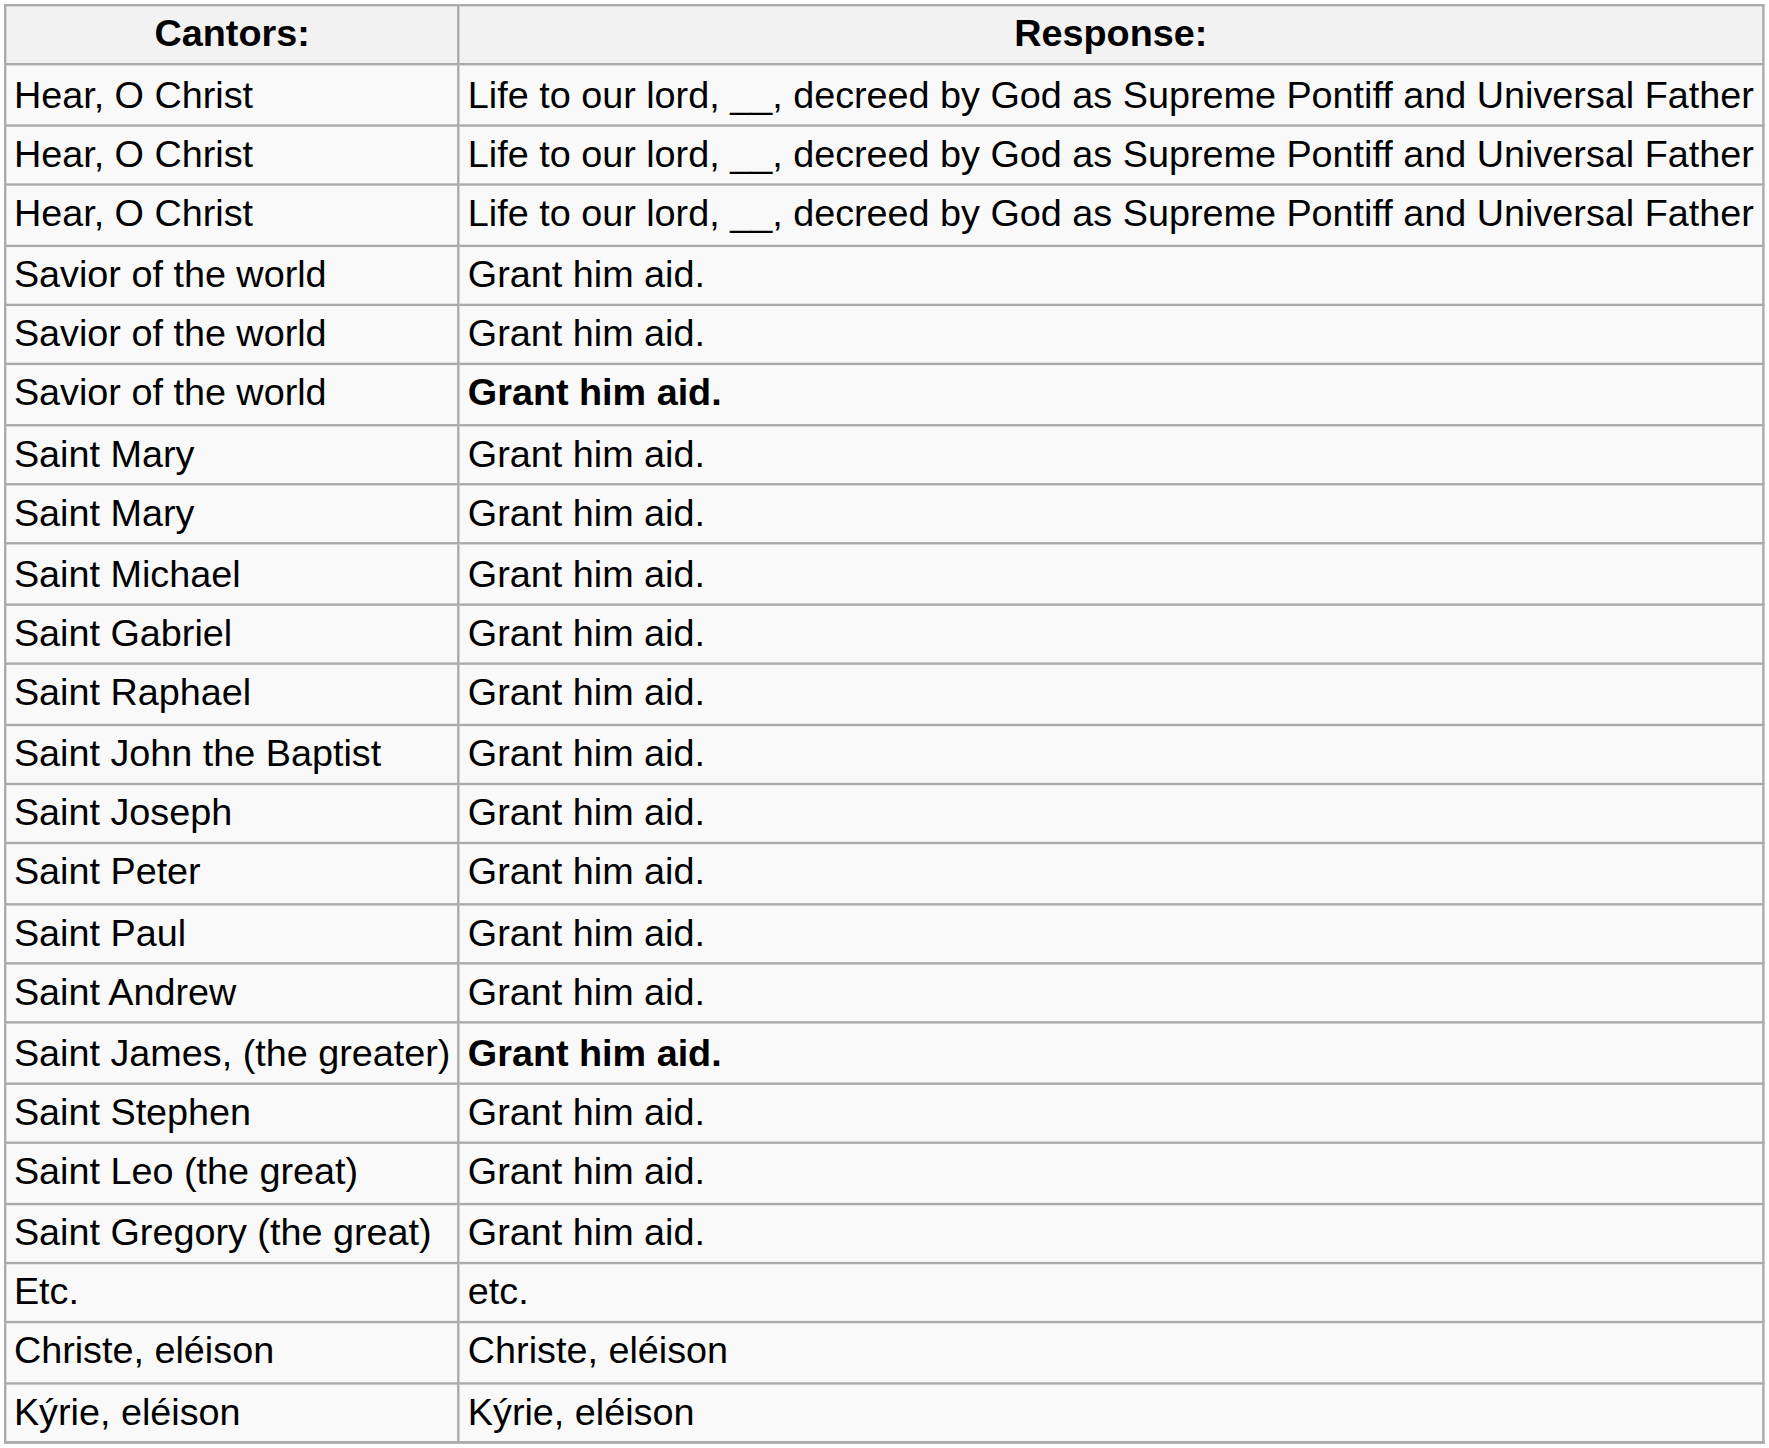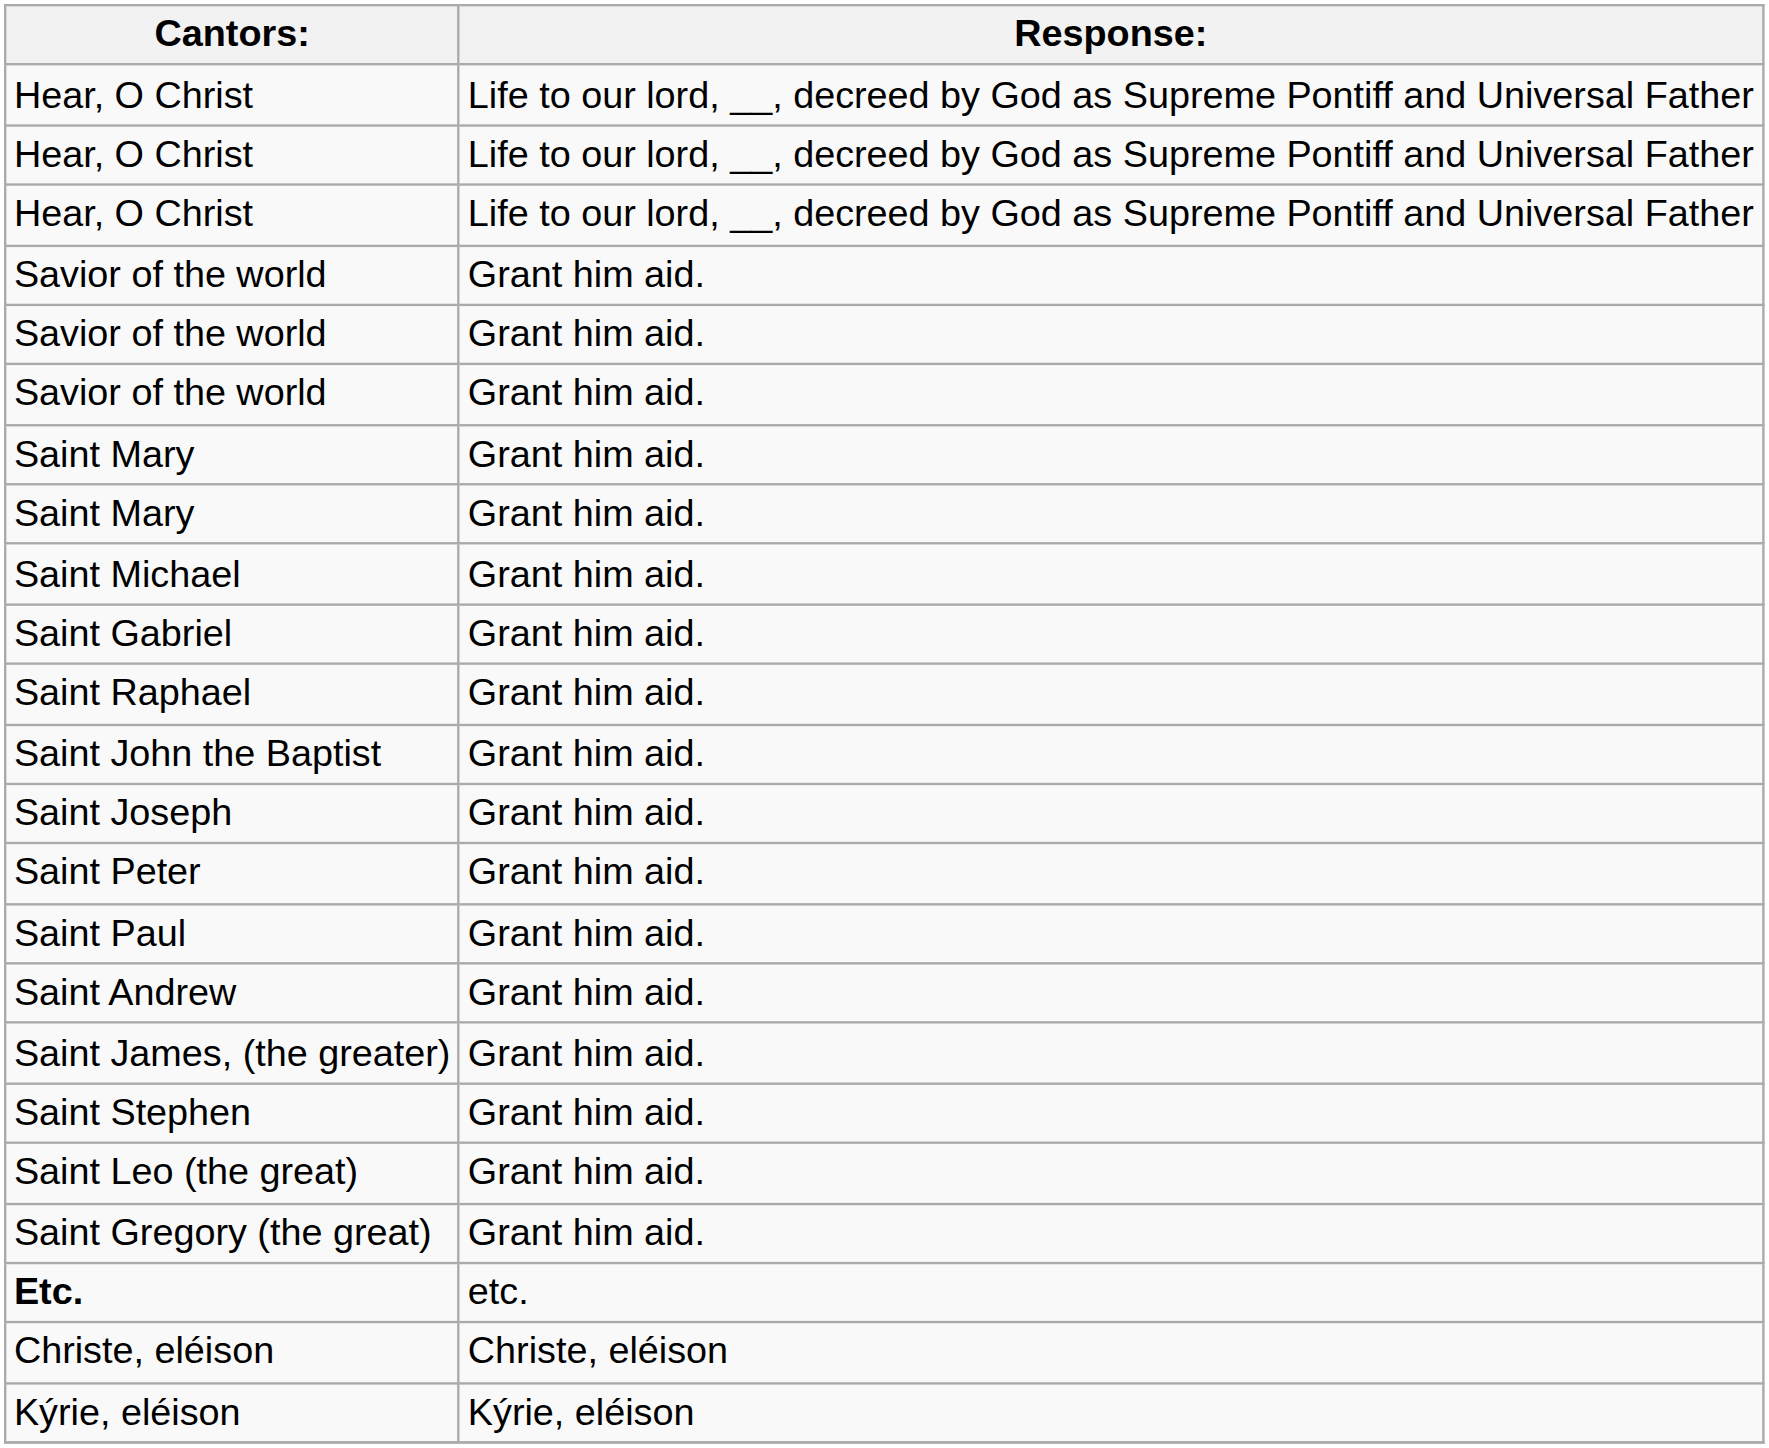(595, 393) bold -> (586, 393) normal
(595, 1052) bold -> (586, 1052) normal
(46, 1292) normal -> (49, 1292) bold
